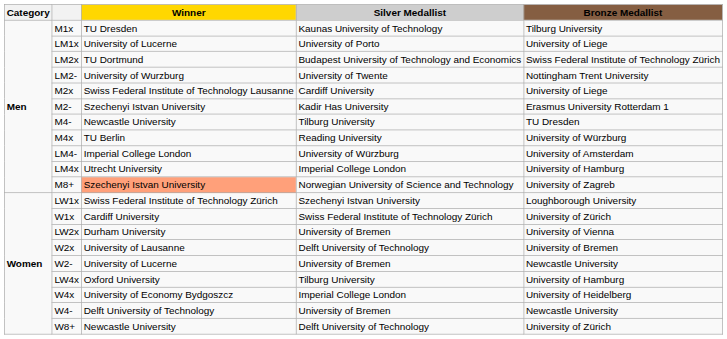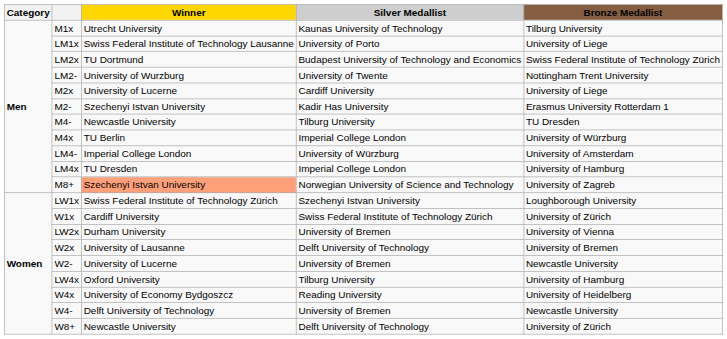(110, 28) TU Dresden -> (123, 28) Utrecht University
(130, 44) University of Lucerne -> (189, 44) Swiss Federal Institute of Technology Lausanne
(189, 91) Swiss Federal Institute of Technology Lausanne -> (130, 91) University of Lucerne
(340, 138) Reading University -> (352, 138) Imperial College London
(123, 170) Utrecht University -> (110, 170) TU Dresden
(352, 295) Imperial College London -> (340, 295) Reading University
